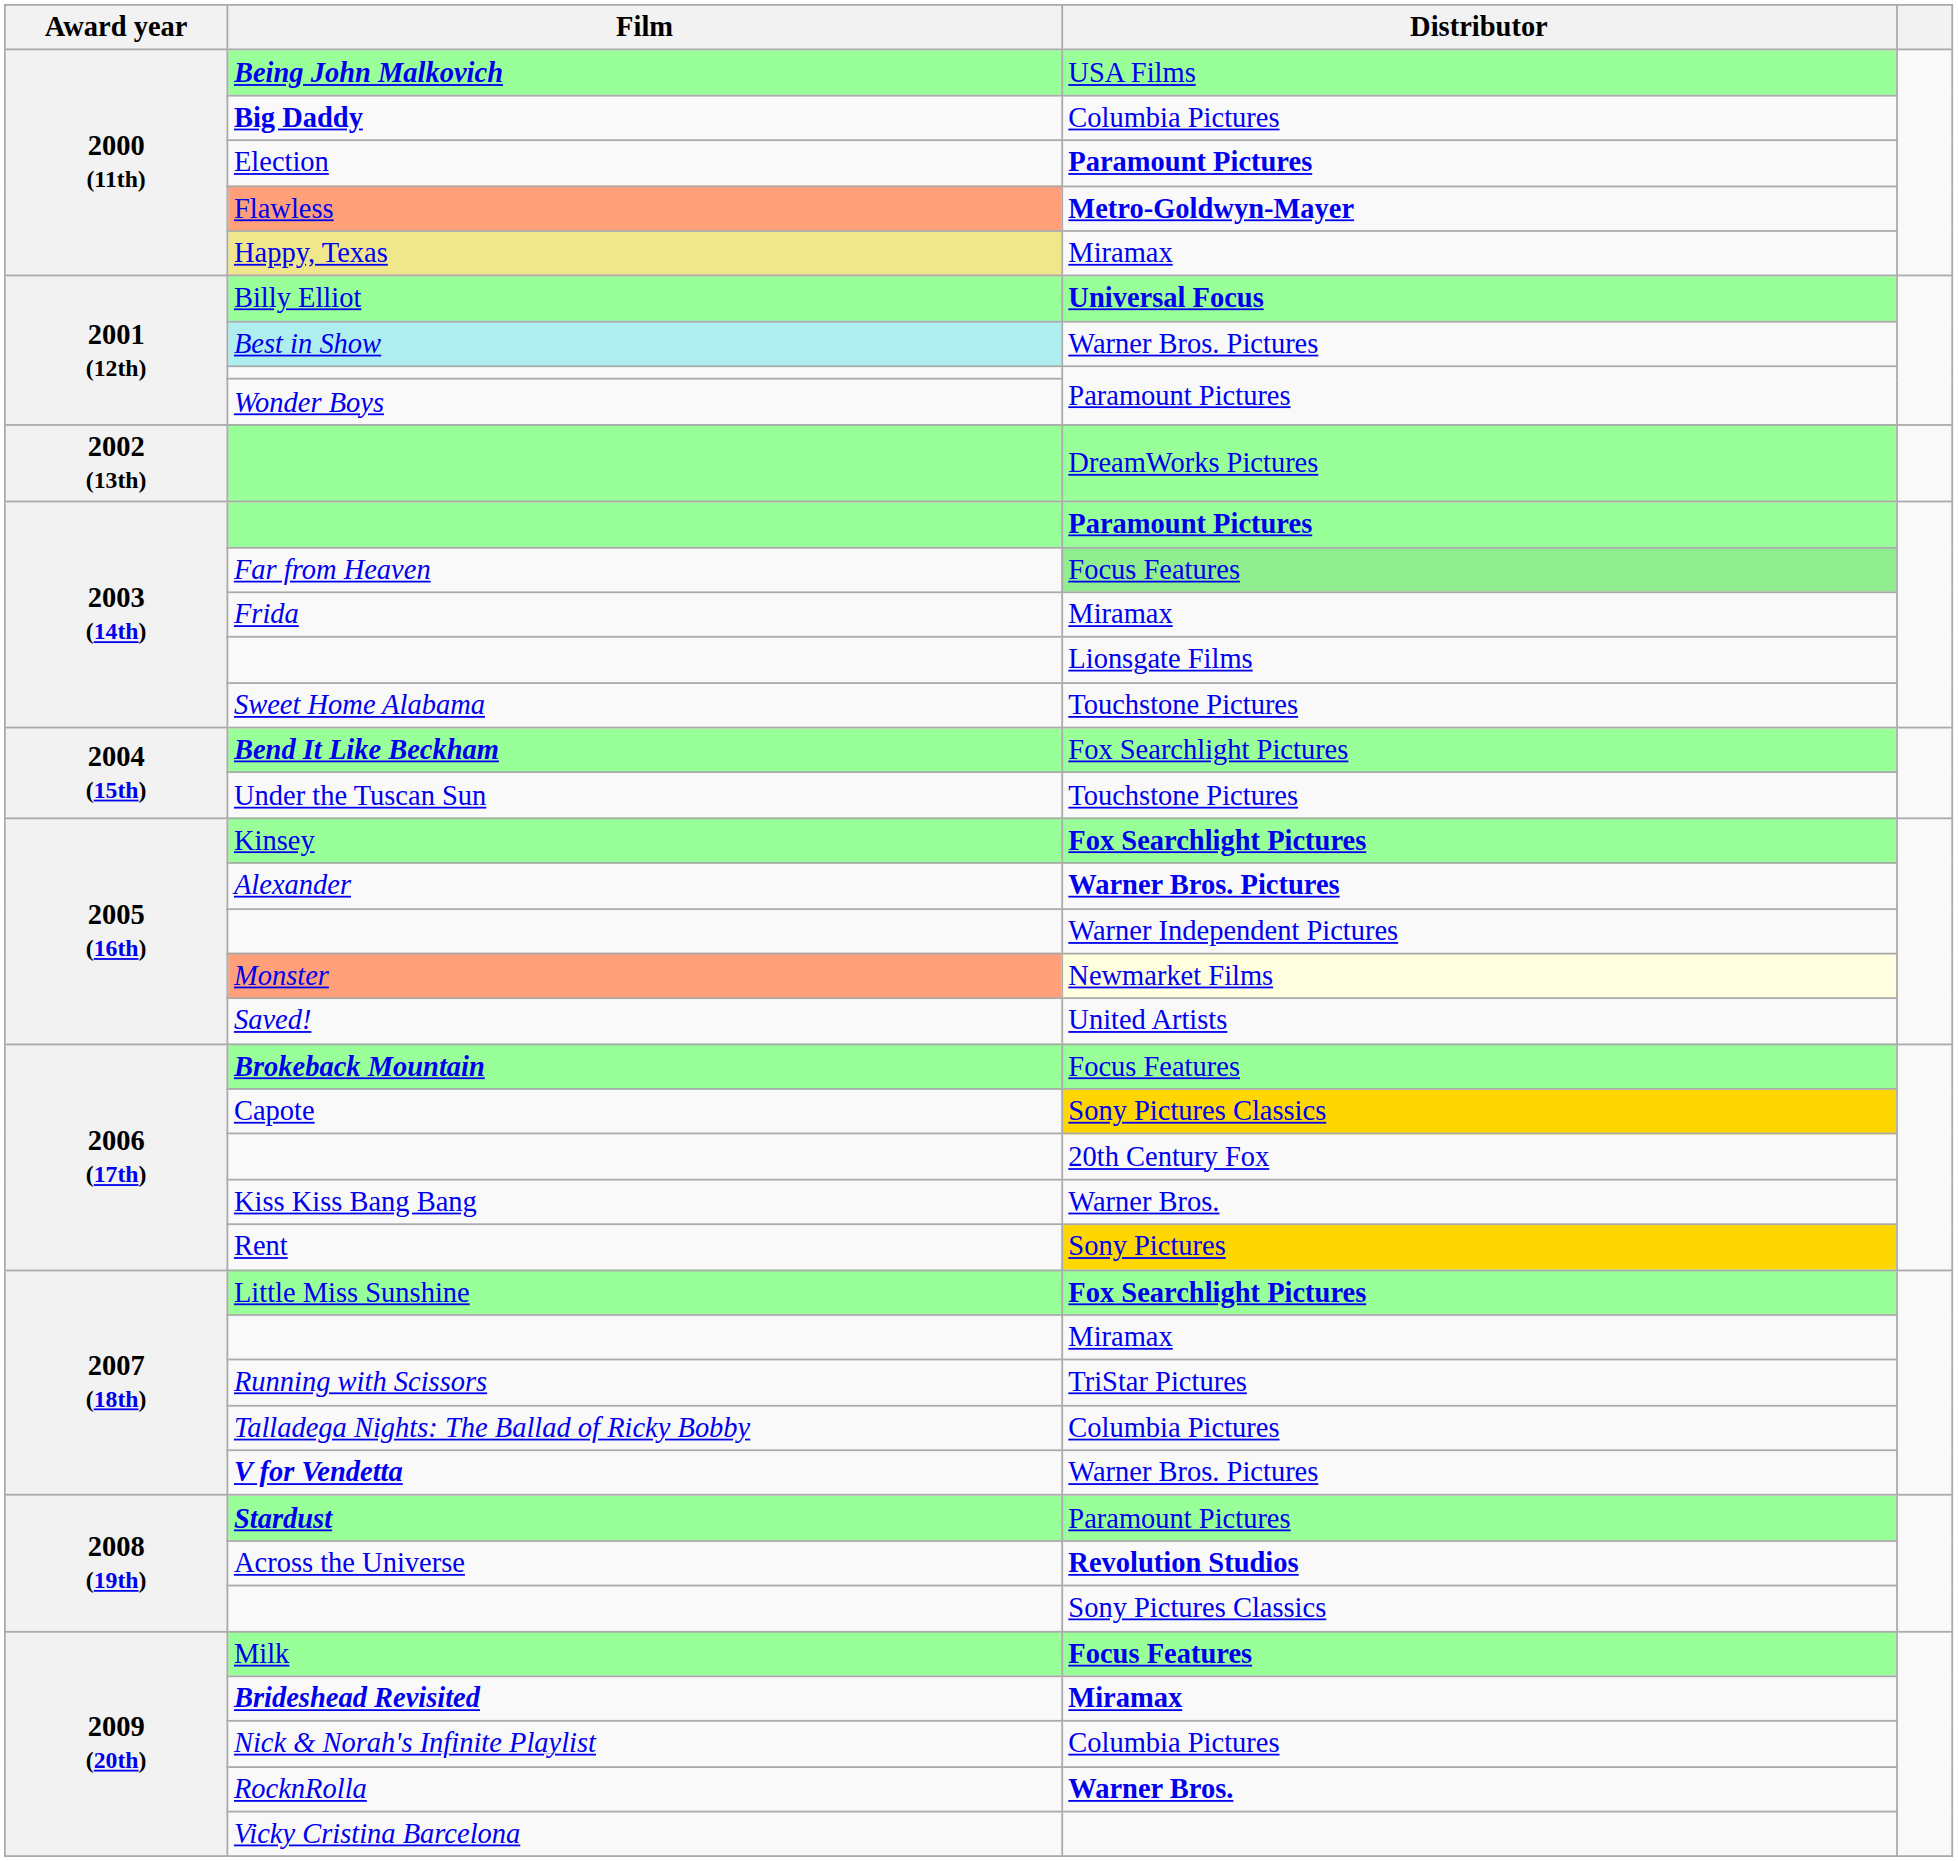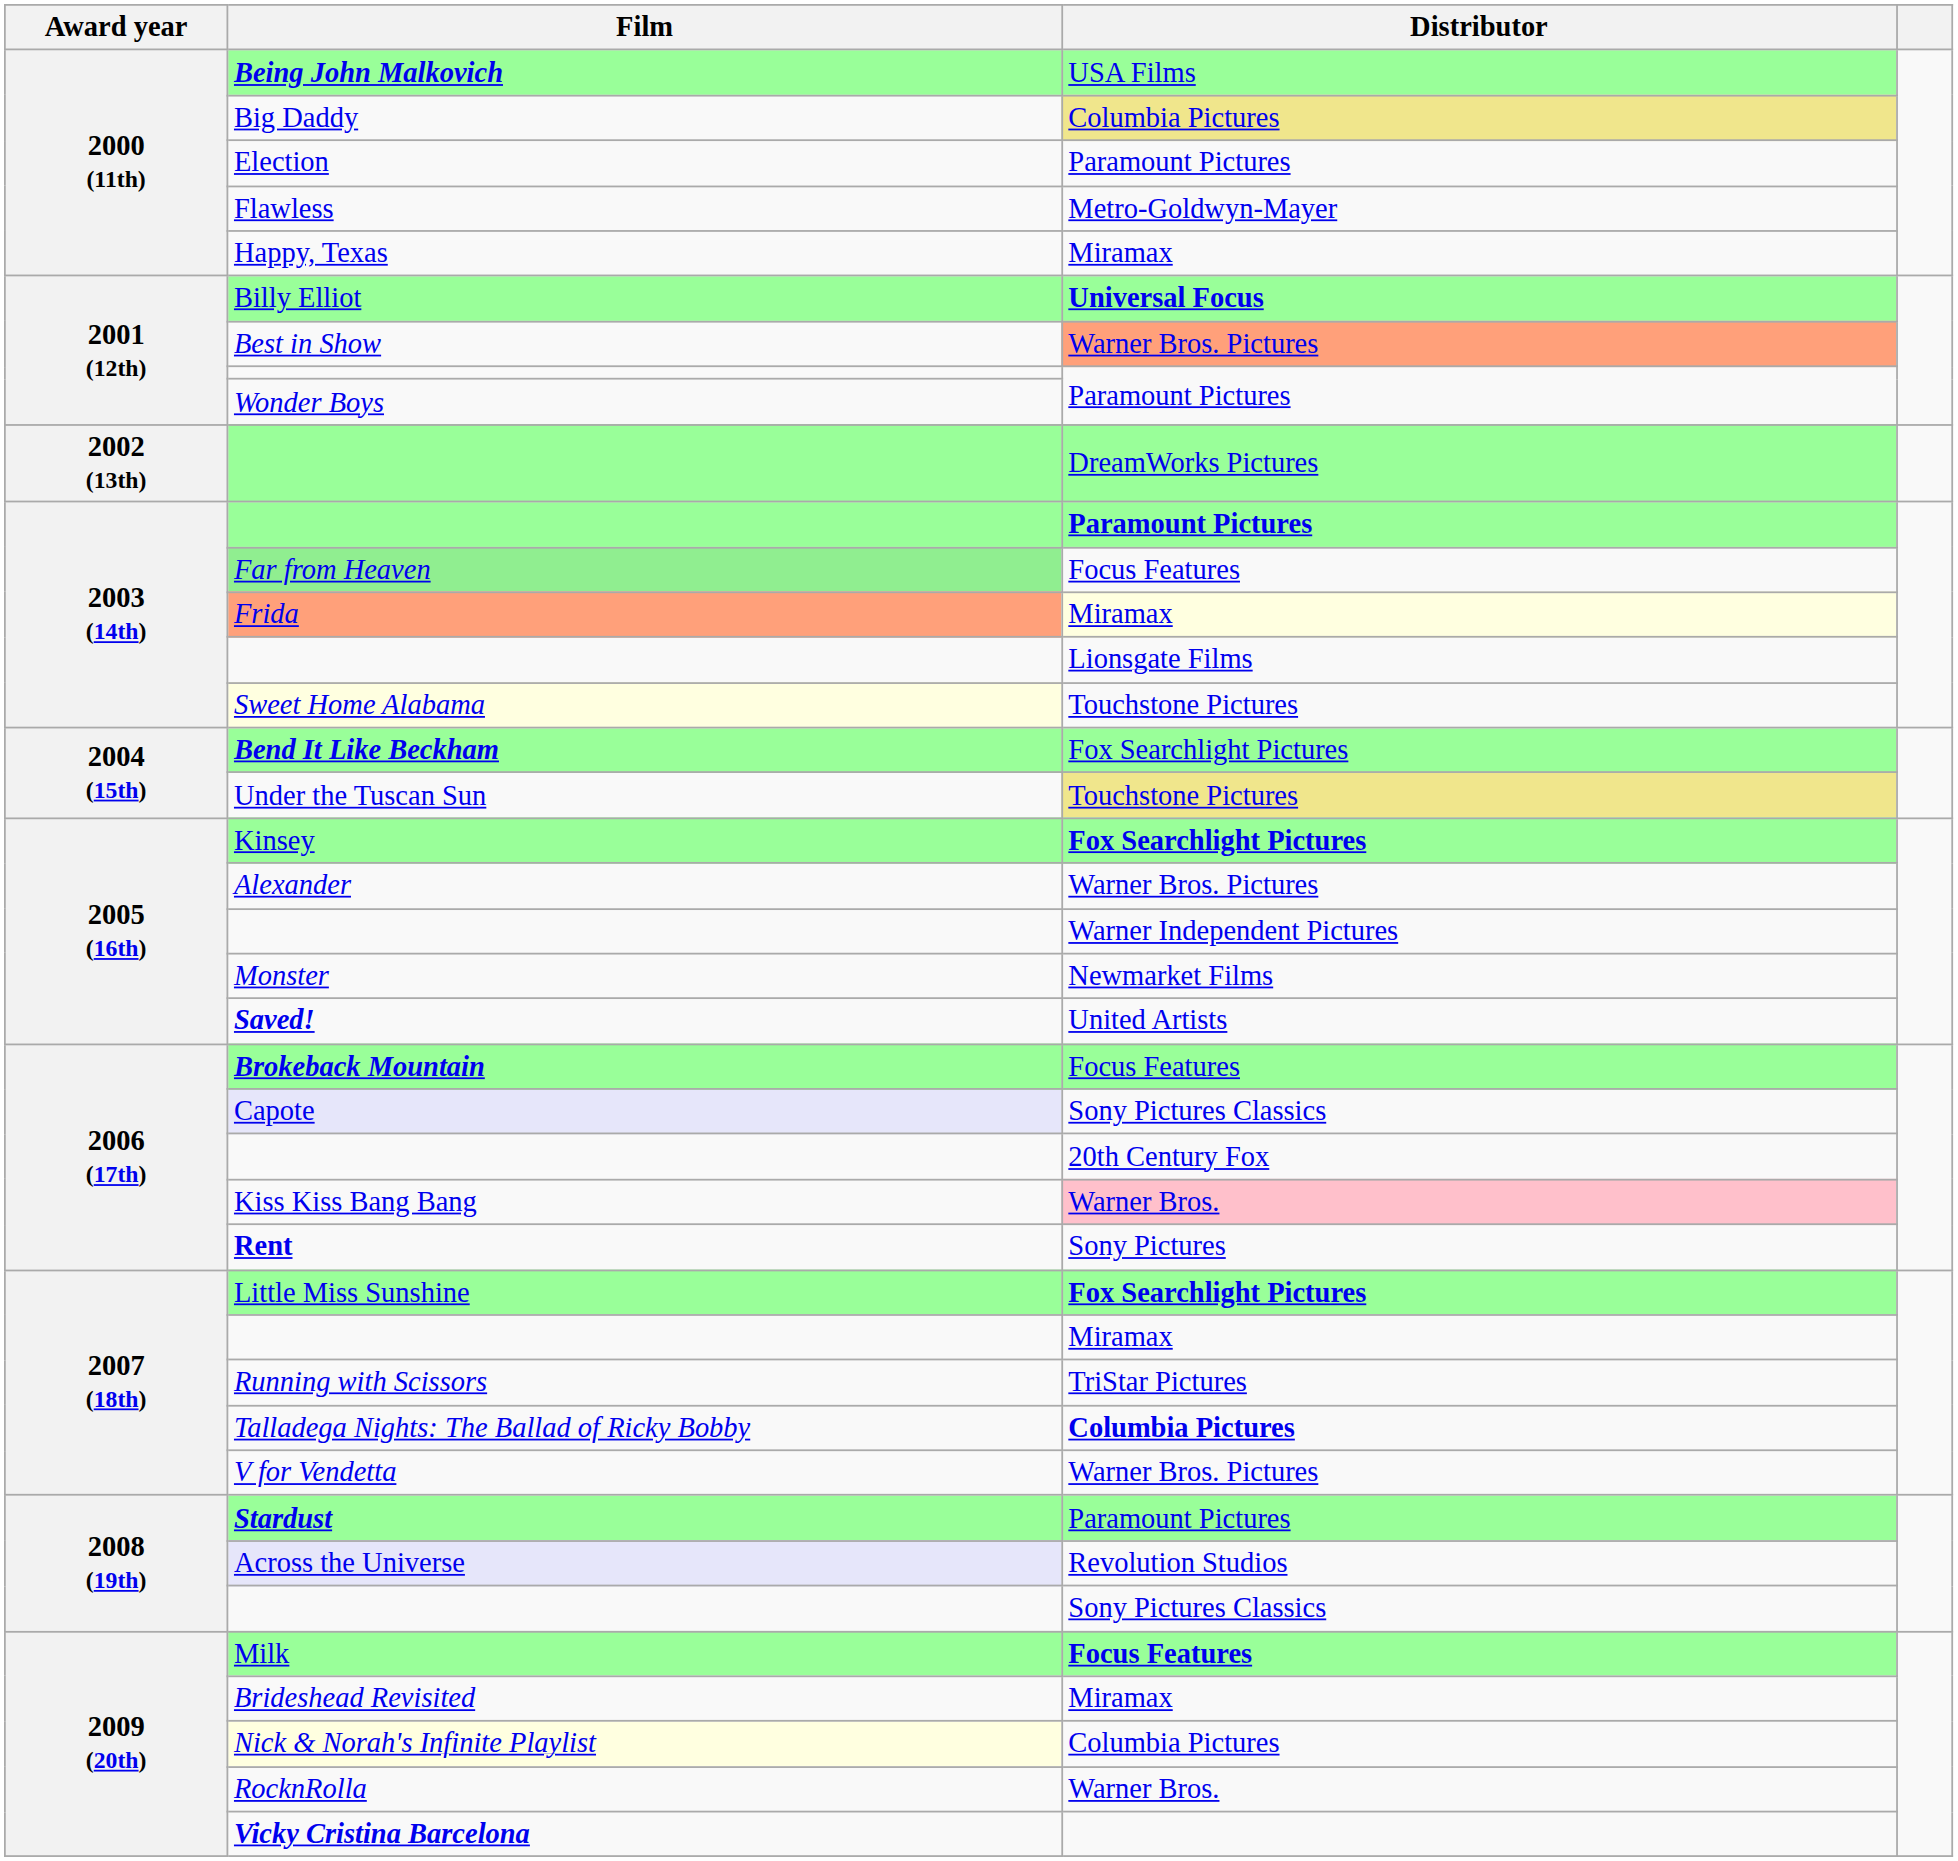(298, 117) bold -> (296, 117) normal
(1174, 117) no background -> (1174, 117) khaki background
(1190, 162) bold -> (1179, 162) normal
(284, 207) lightsalmon background -> (284, 207) no background
(1211, 207) bold -> (1203, 207) normal
(311, 252) khaki background -> (311, 252) no background
(308, 343) paleturquoise background -> (308, 343) no background
(1193, 343) no background -> (1193, 343) lightsalmon background
(332, 569) no background -> (332, 569) lightgreen background
(1154, 569) lightgreen background -> (1154, 569) no background
(266, 614) no background -> (266, 614) lightsalmon background
(1121, 614) no background -> (1121, 614) lightyellow background
(359, 704) no background -> (359, 704) lightyellow background
(1183, 794) no background -> (1183, 794) khaki background
(1204, 885) bold -> (1193, 885) normal
(281, 975) lightsalmon background -> (281, 975) no background
(1171, 975) lightyellow background -> (1171, 975) no background
(273, 1020) normal -> (274, 1020) bold
(274, 1111) no background -> (274, 1111) lavender background
(1197, 1111) gold background -> (1197, 1111) no background
(1144, 1201) no background -> (1144, 1201) pink background
(261, 1246) normal -> (263, 1246) bold
(1147, 1246) gold background -> (1147, 1246) no background
(1174, 1427) normal -> (1182, 1427) bold
(318, 1472) bold -> (315, 1472) normal
(349, 1562) no background -> (349, 1562) lavender background
(1183, 1562) bold -> (1178, 1562) normal
(357, 1698) bold -> (355, 1698) normal
(1125, 1698) bold -> (1121, 1698) normal
(415, 1743) no background -> (415, 1743) lightyellow background
(1151, 1788) bold -> (1144, 1788) normal
(377, 1833) normal -> (382, 1833) bold
